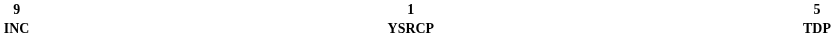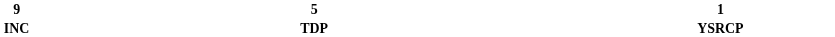columns swapped: (817, 9) <-> (411, 9)
